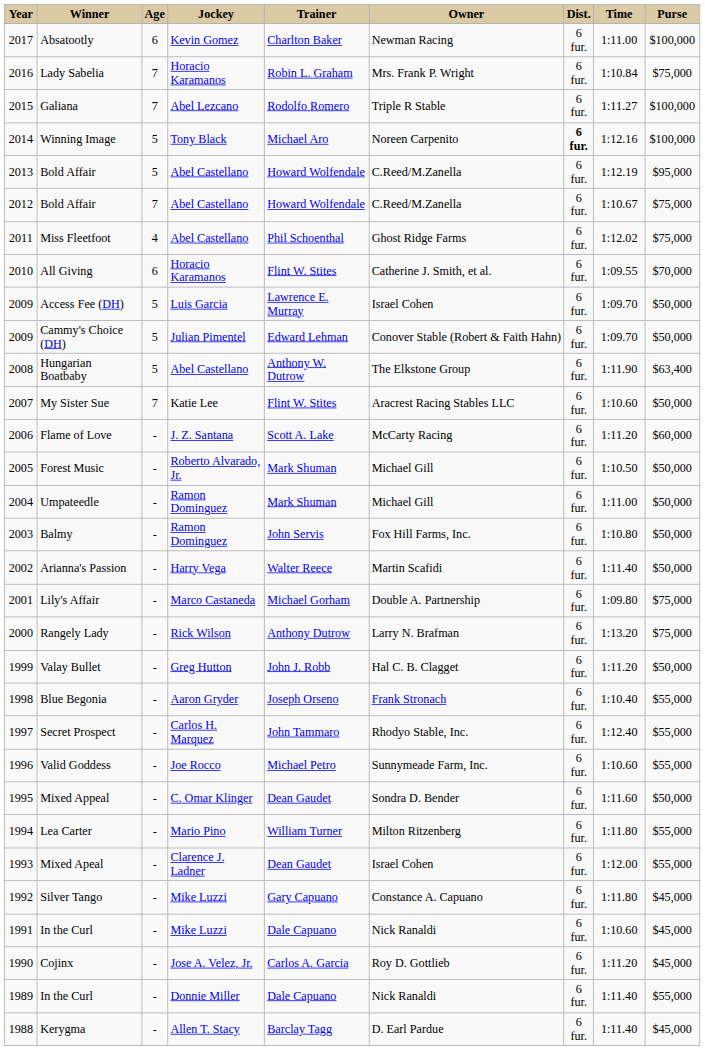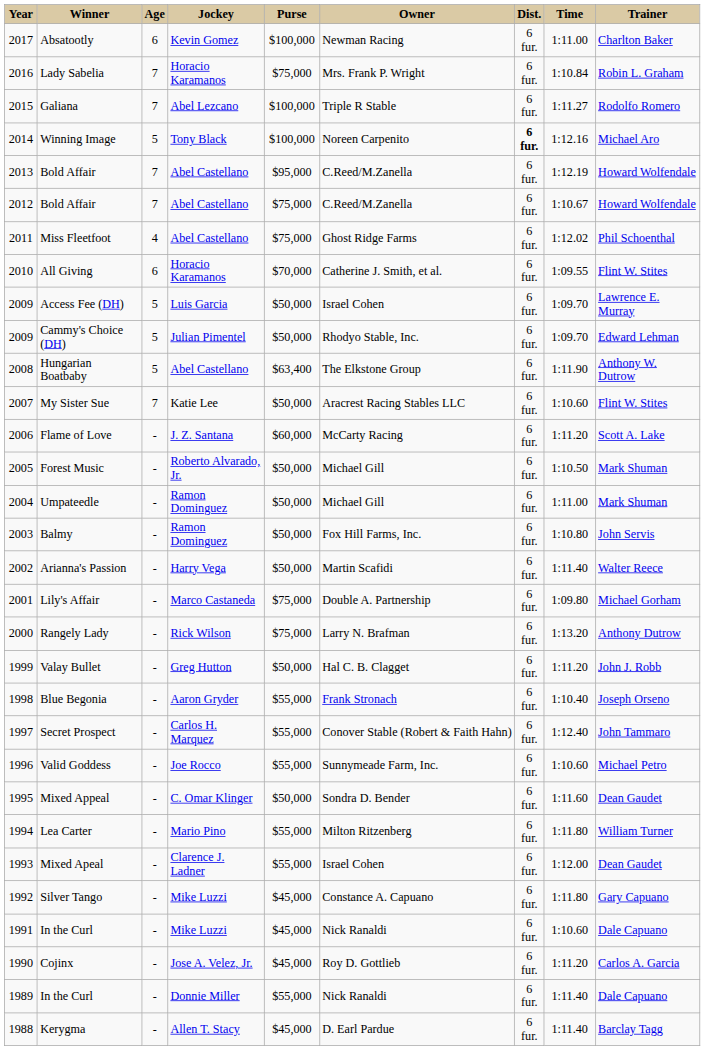columns swapped: (317, 14) <-> (672, 14)
(155, 172) 5 -> (155, 172) 7
(466, 336) Conover Stable (Robert & Faith Hahn) -> (371, 336) Rhodyo Stable, Inc.
(420, 732) Rhodyo Stable, Inc. -> (417, 732) Conover Stable (Robert & Faith Hahn)
